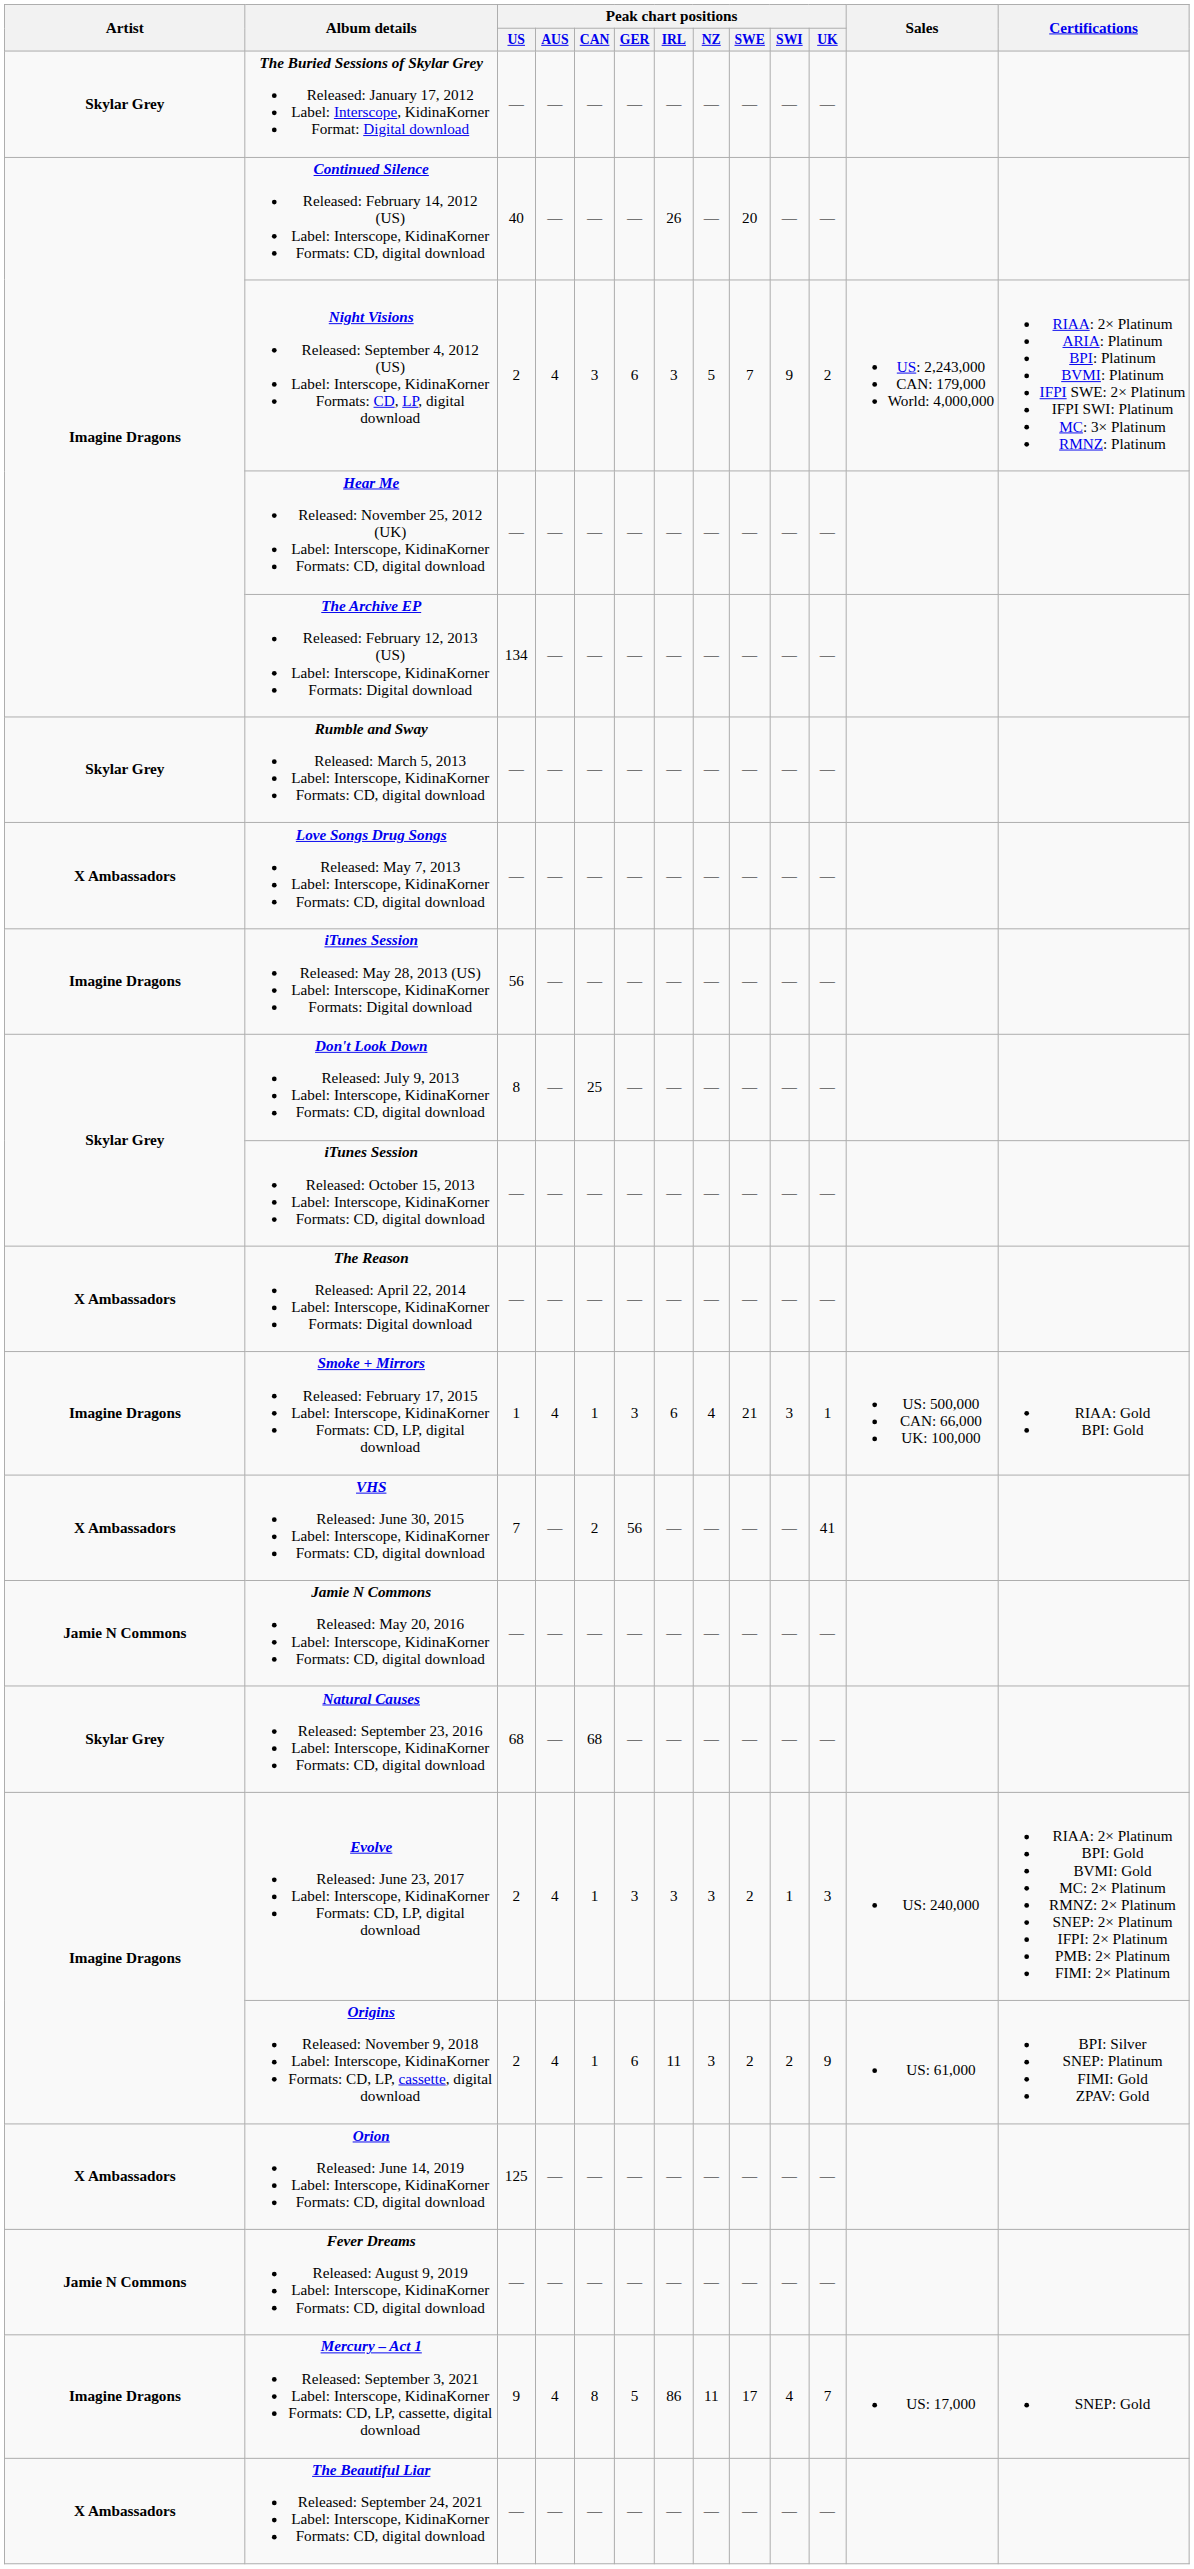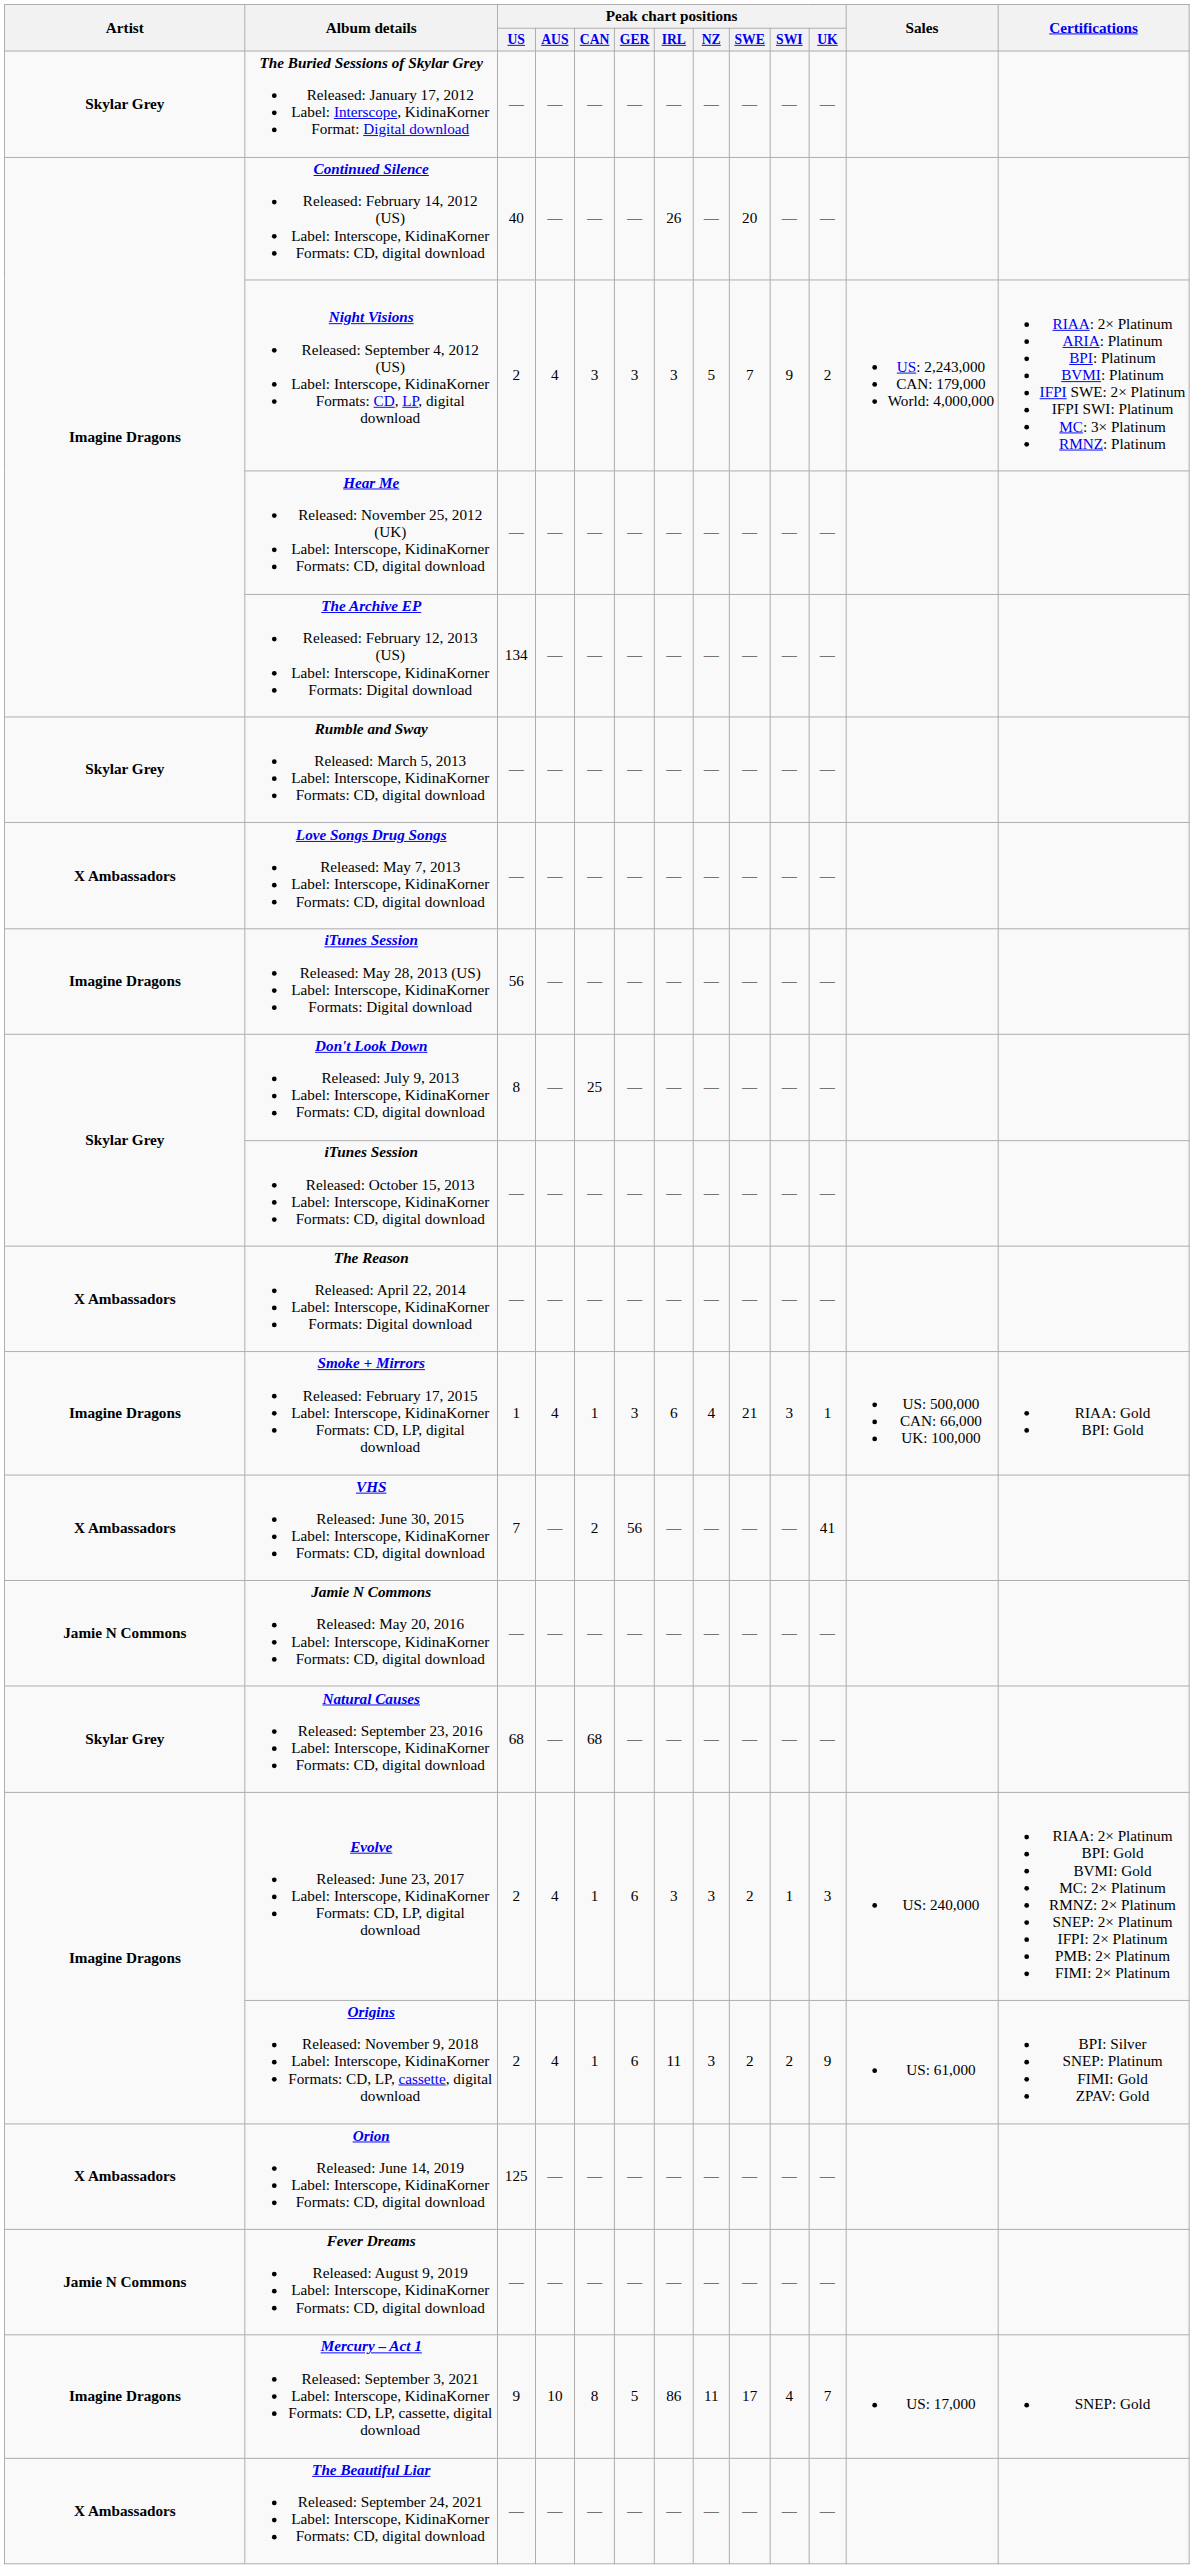(635, 375) 6 -> (635, 375) 3
(635, 1896) 3 -> (635, 1896) 6
(555, 2396) 4 -> (555, 2396) 10
